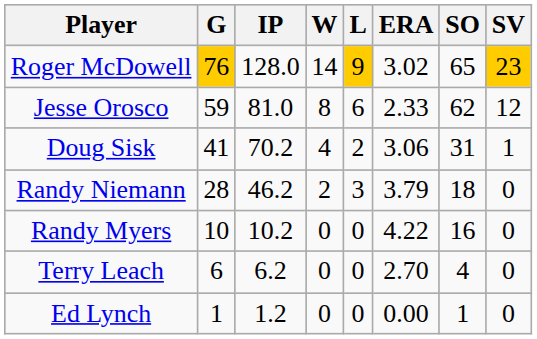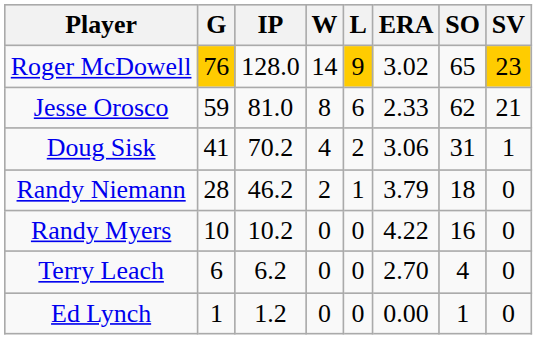(508, 107) 12 -> (508, 107) 21
(358, 189) 3 -> (358, 189) 1
